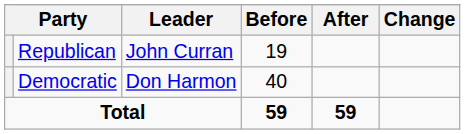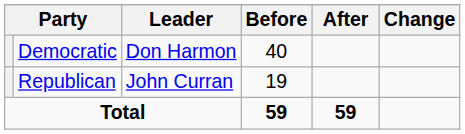rows swapped: (67, 81) <-> (67, 50)
